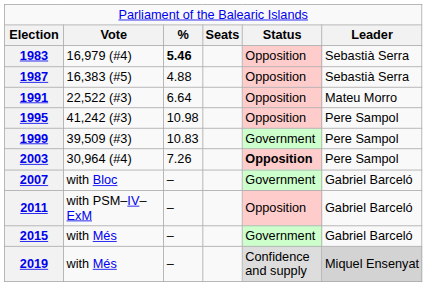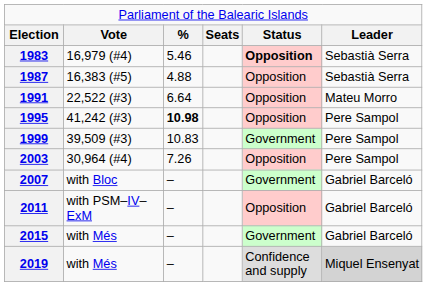(179, 55) bold -> (179, 55) normal
(276, 55) normal -> (279, 55) bold
(183, 117) normal -> (183, 117) bold
(279, 158) bold -> (276, 158) normal
